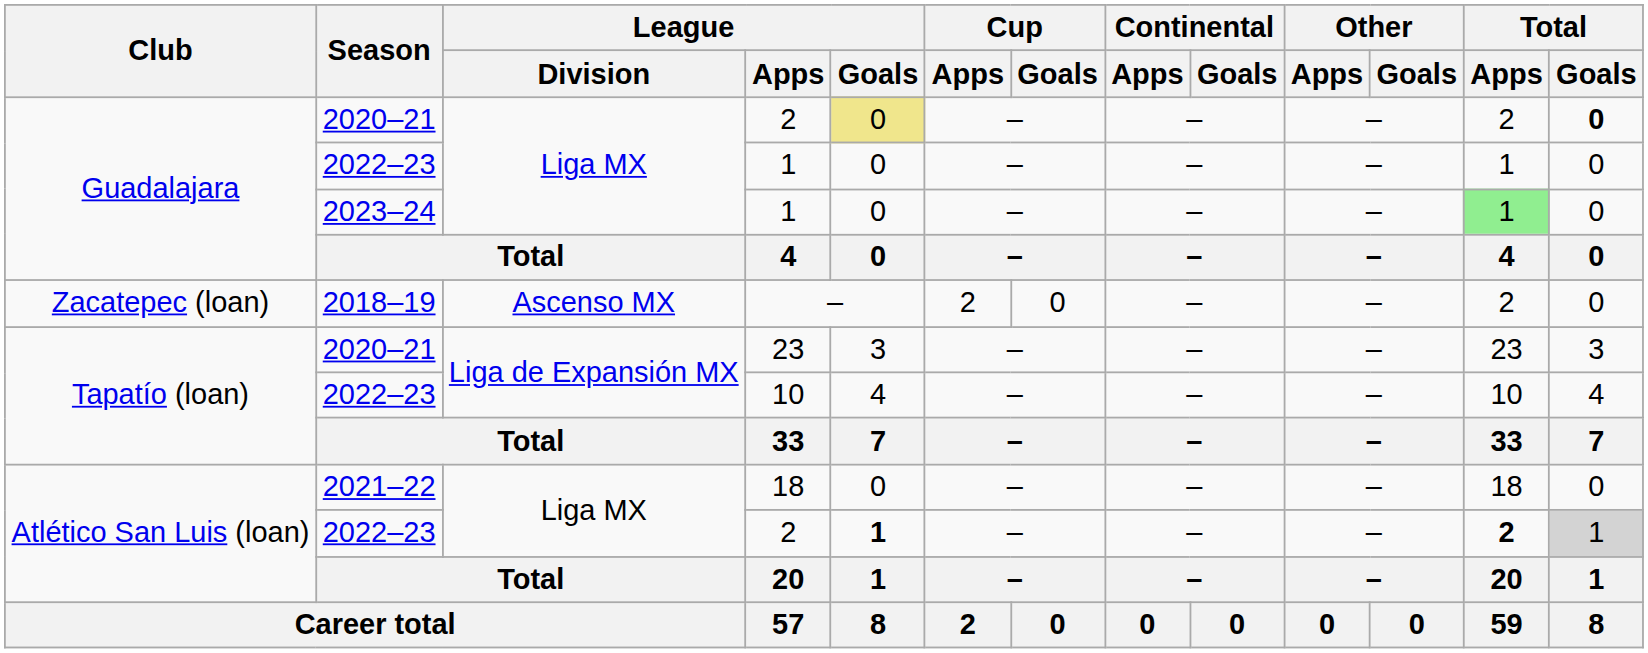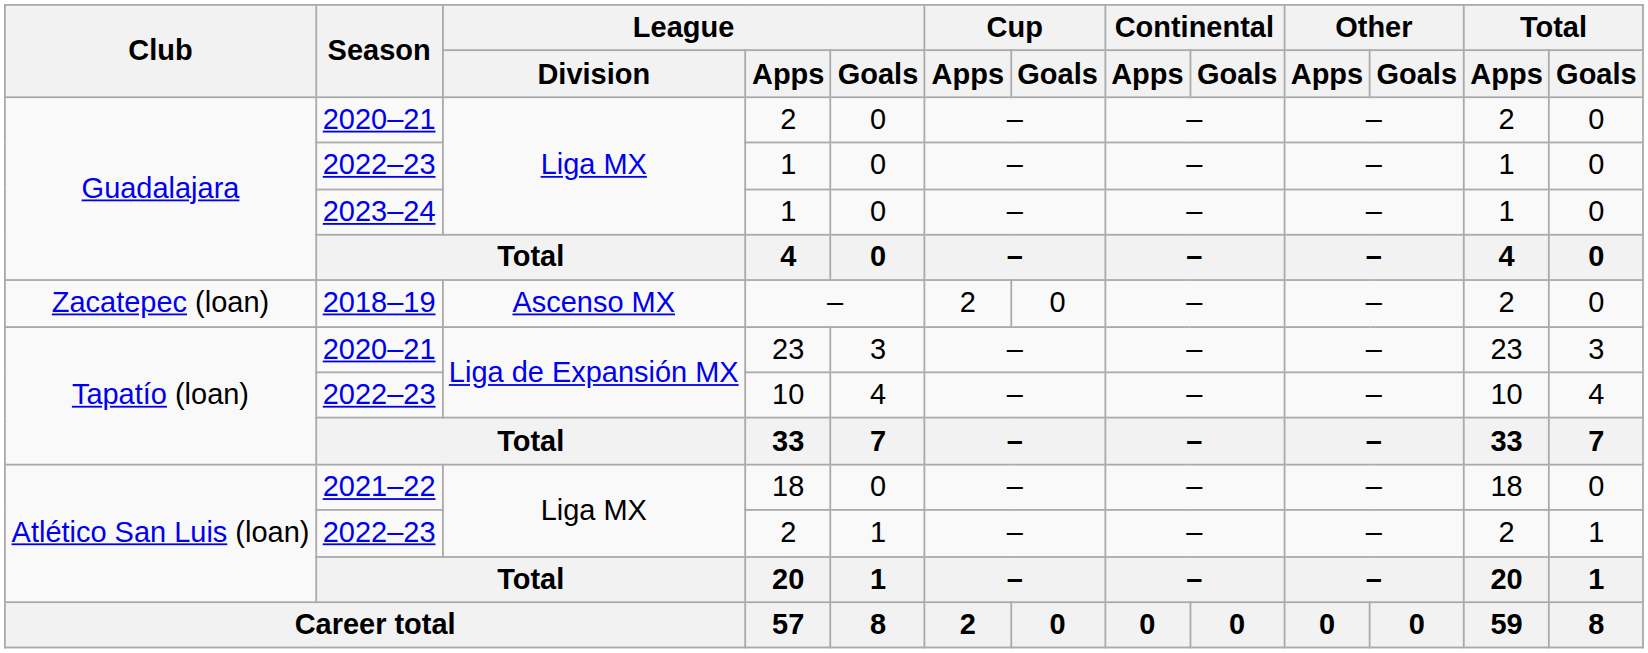(878, 119) khaki background -> (878, 119) no background
(1596, 119) bold -> (1596, 119) normal
(1507, 211) lightgreen background -> (1507, 211) no background
(878, 532) bold -> (878, 532) normal
(1507, 532) bold -> (1507, 532) normal
(1596, 532) lightgrey background -> (1596, 532) no background
